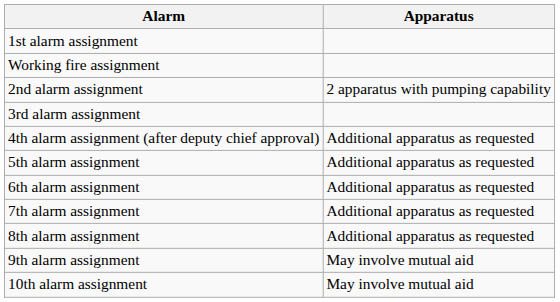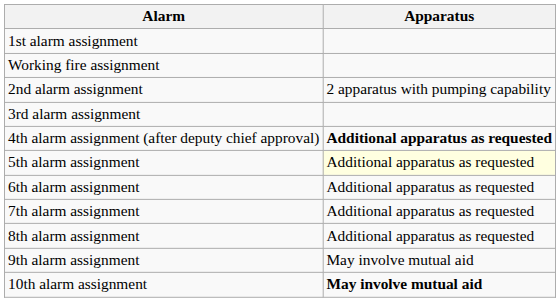(430, 138) normal -> (439, 138) bold
(430, 162) no background -> (430, 162) lightyellow background
(400, 284) normal -> (404, 284) bold
